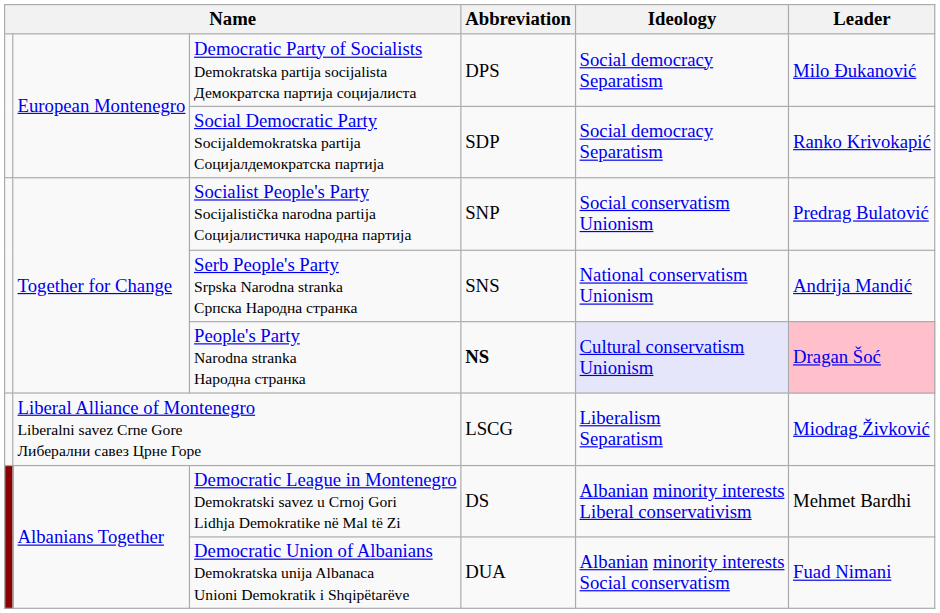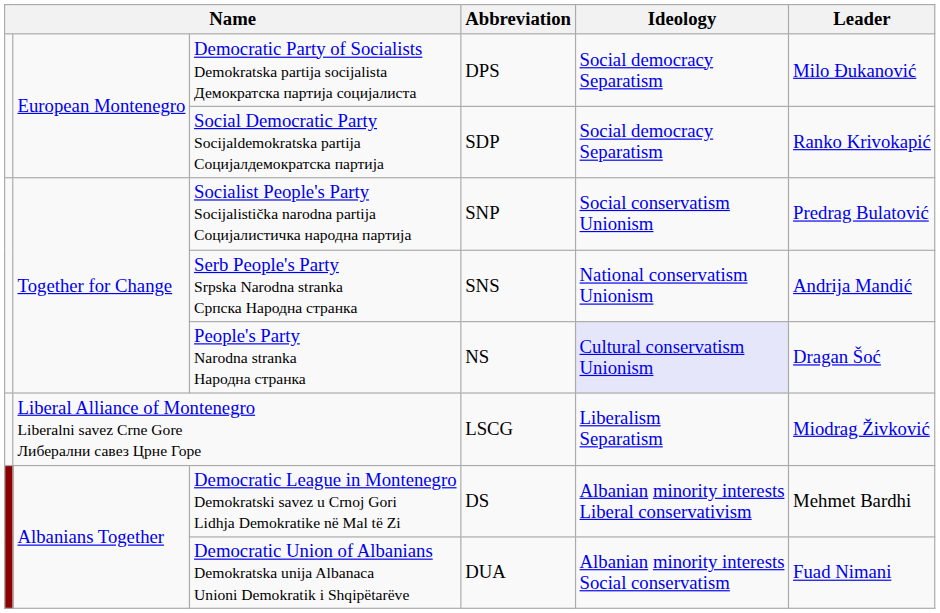(477, 357) bold -> (477, 357) normal
(837, 357) pink background -> (837, 357) no background
